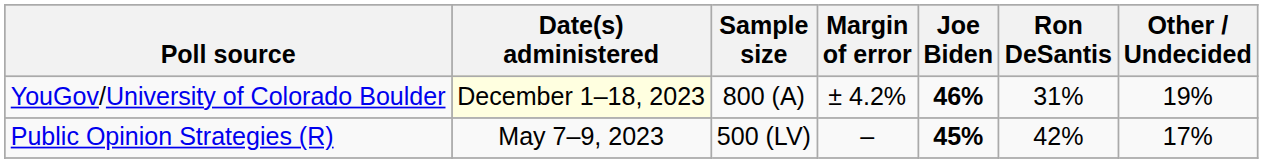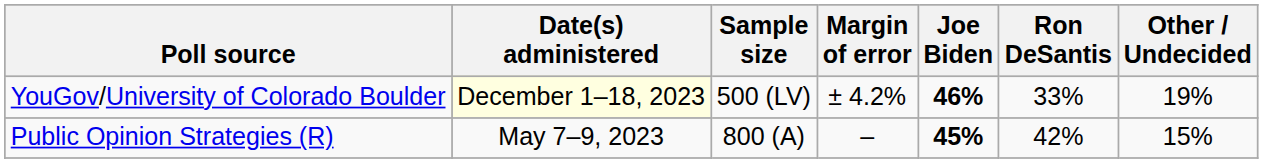(764, 96) 800 (A) -> (764, 96) 500 (LV)
(1058, 96) 31% -> (1058, 96) 33%
(764, 137) 500 (LV) -> (764, 137) 800 (A)
(1188, 137) 17% -> (1188, 137) 15%
